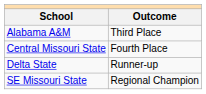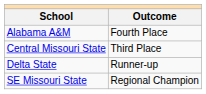(136, 33) Third Place -> (139, 33) Fourth Place
(139, 49) Fourth Place -> (136, 49) Third Place
